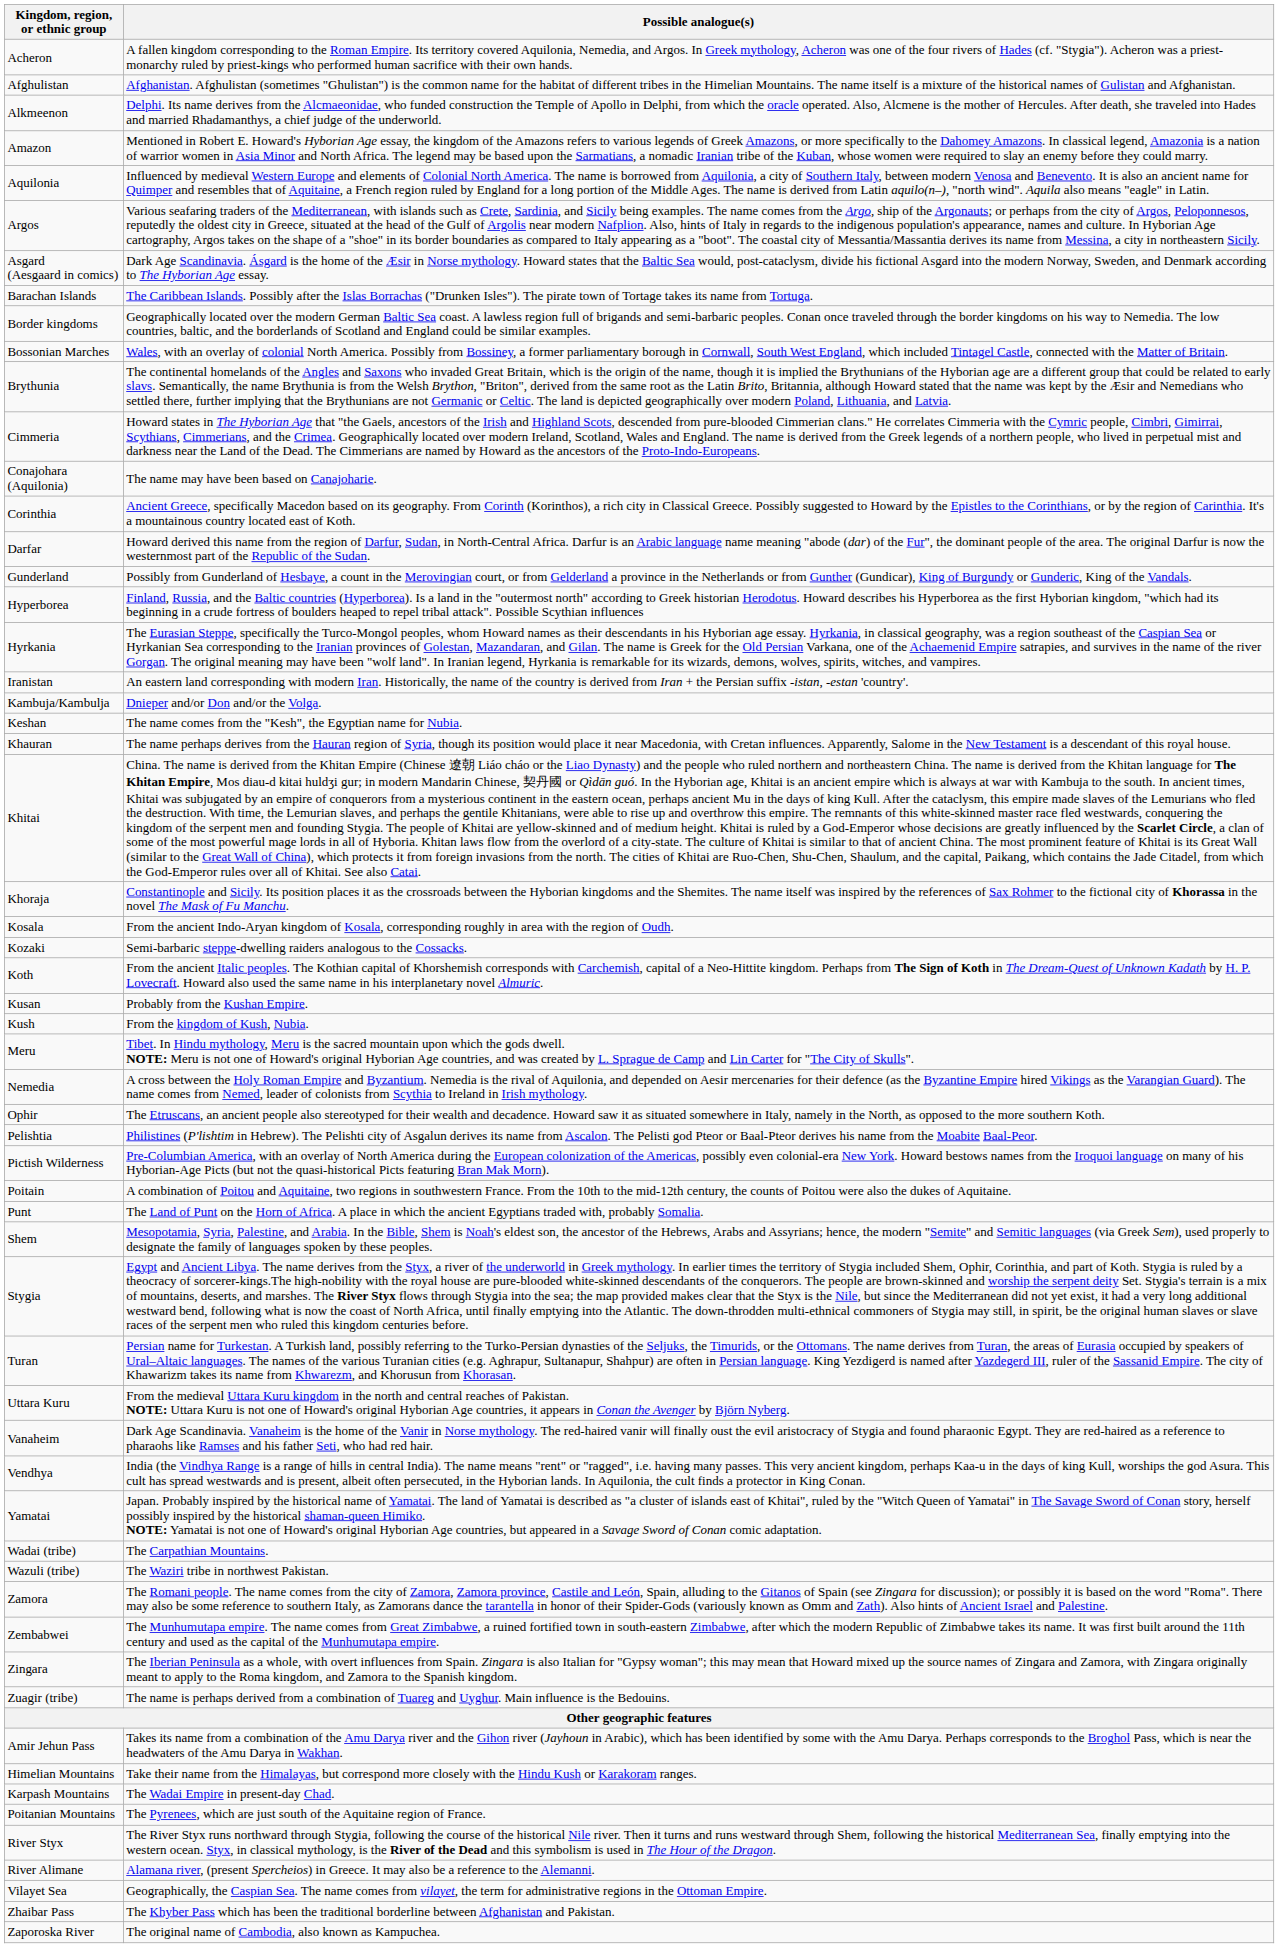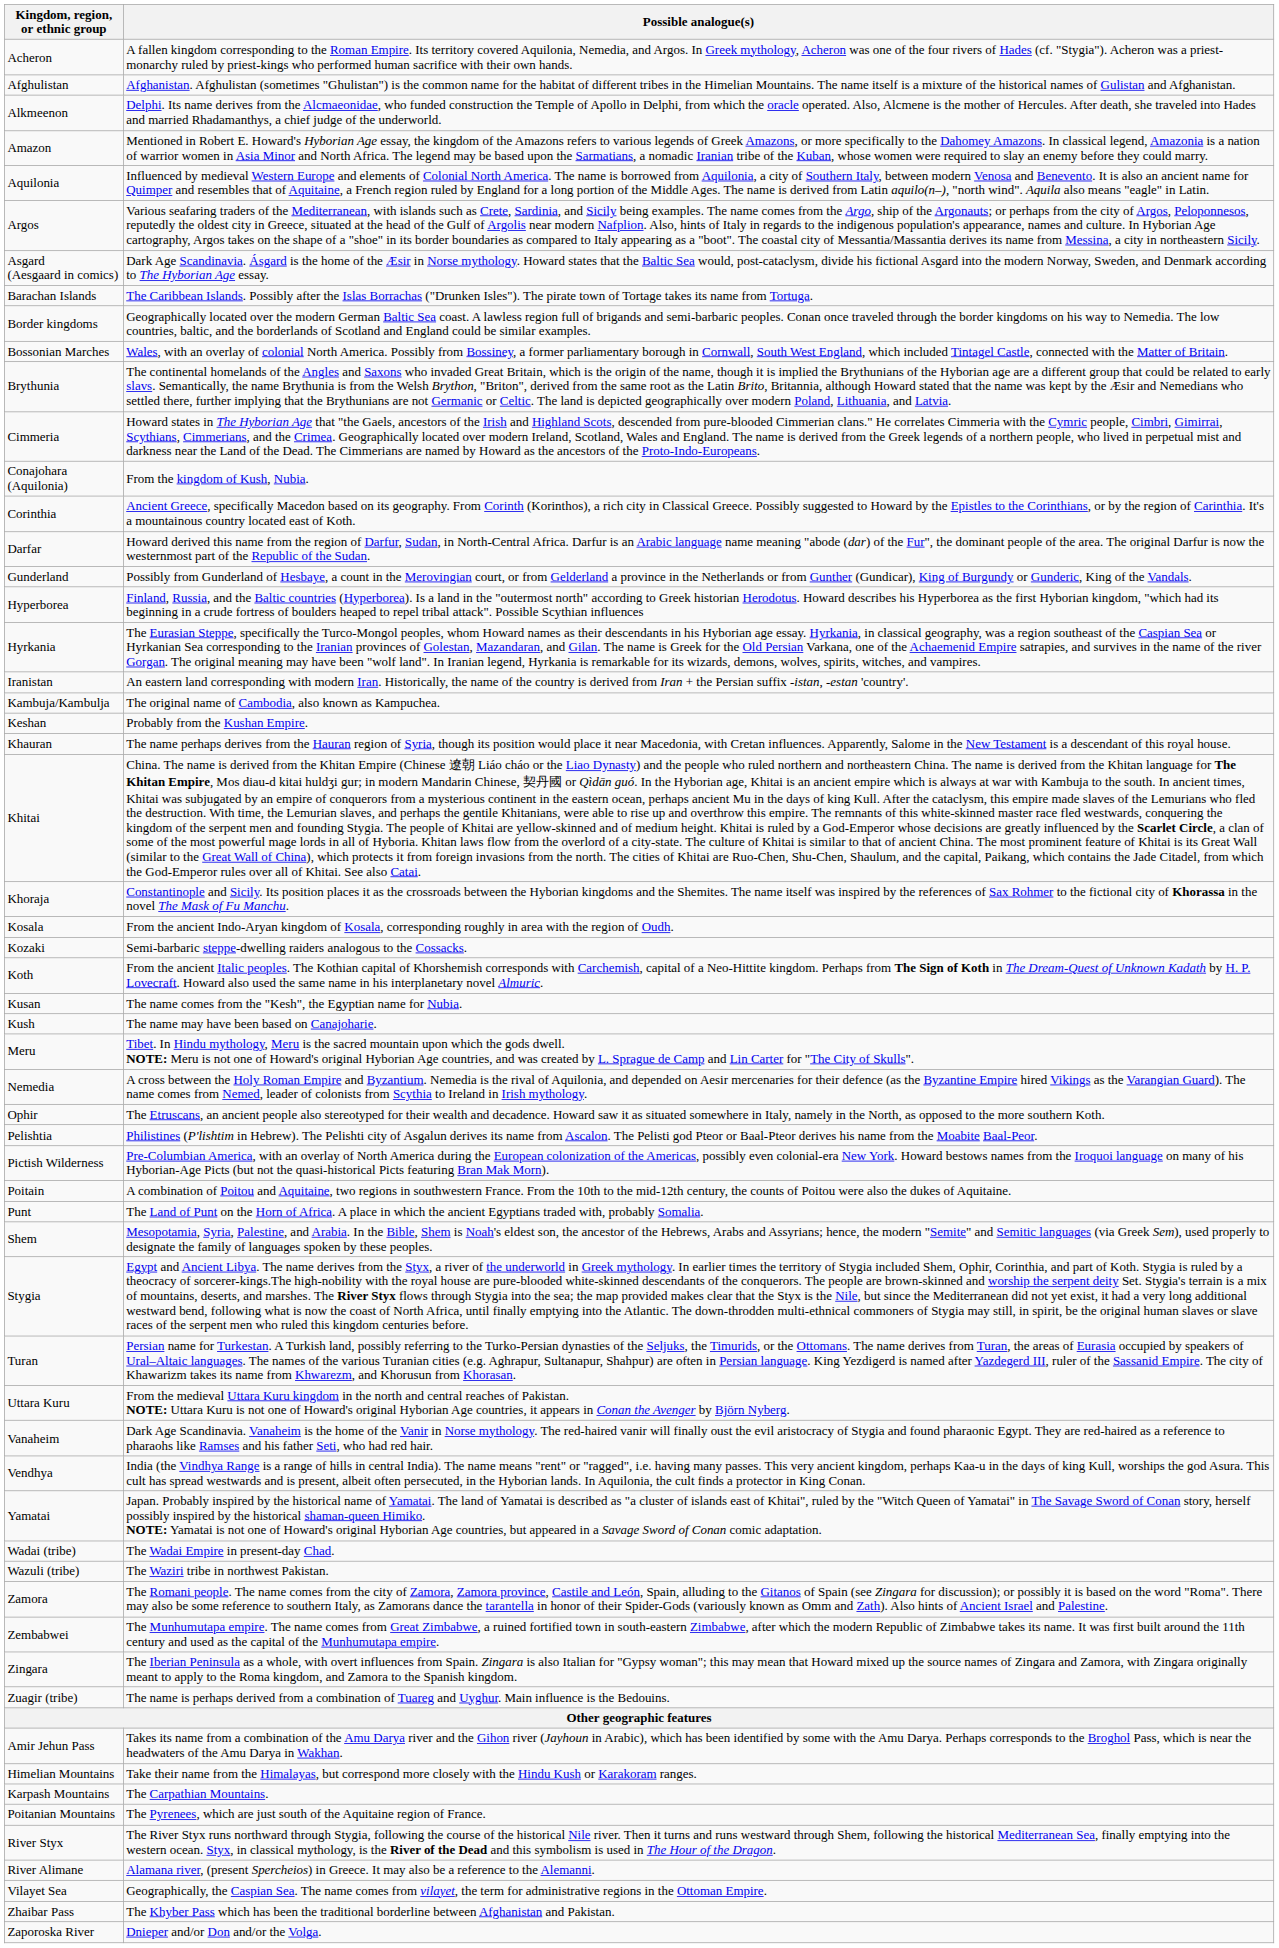(251, 478) The name may have been based on Canajoharie. -> (217, 478) From the kingdom of Kush, Nubia.
(224, 702) Dnieper and/or Don and/or the Volga. -> (283, 702) The original name of Cambodia, also known as Kampuchea.
(294, 723) The name comes from the "Kesh", the Egyptian name for Nubia. -> (217, 723) Probably from the Kushan Empire.
(217, 1003) Probably from the Kushan Empire. -> (294, 1003) The name comes from the "Kesh", the Egyptian name for Nubia.
(217, 1023) From the kingdom of Kush, Nubia. -> (251, 1023) The name may have been based on Canajoharie.
(197, 1550) The Carpathian Mountains. -> (230, 1550) The Wadai Empire in present-day Chad.
(230, 1794) The Wadai Empire in present-day Chad. -> (197, 1794) The Carpathian Mountains.
(283, 1932) The original name of Cambodia, also known as Kampuchea. -> (224, 1932) Dnieper and/or Don and/or the Volga.
